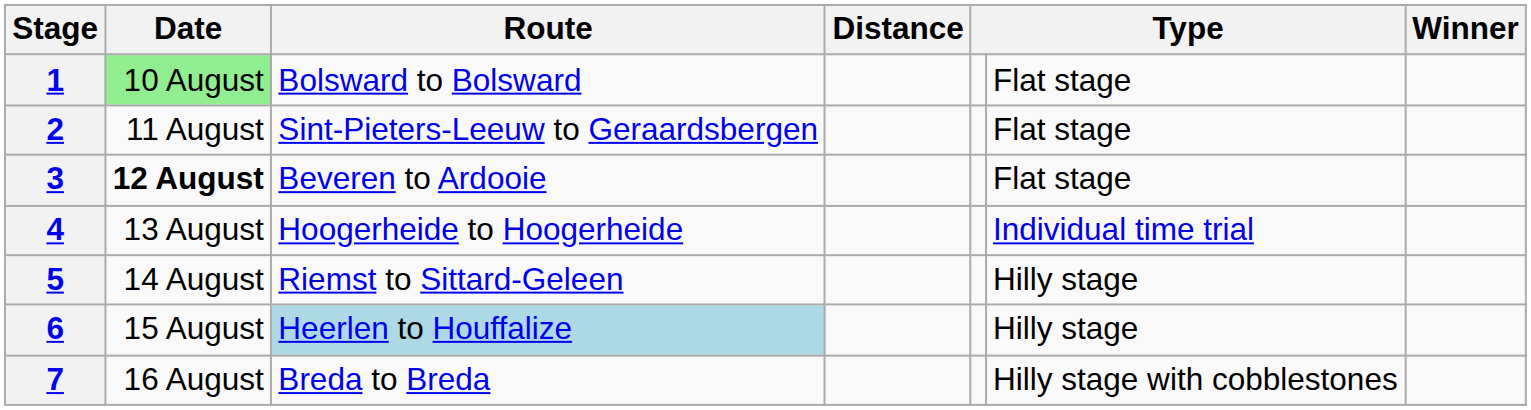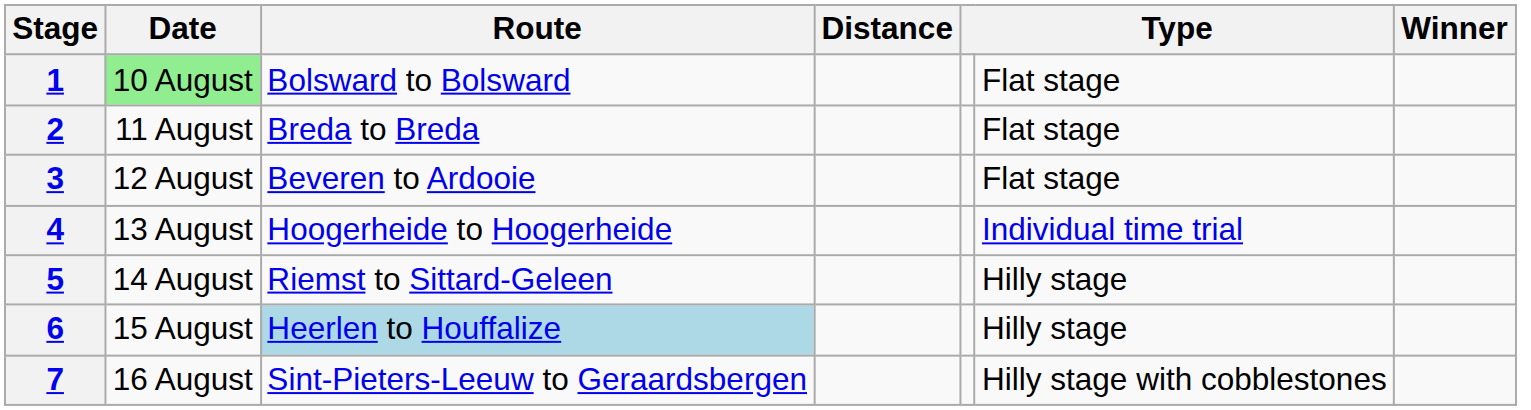(548, 129) Sint-Pieters-Leeuw to Geraardsbergen -> (373, 129) Breda to Breda
(188, 179) bold -> (183, 179) normal
(384, 379) Breda to Breda -> (537, 379) Sint-Pieters-Leeuw to Geraardsbergen
